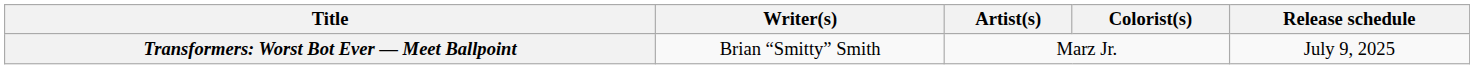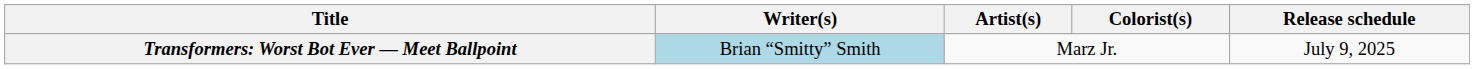(800, 48) no background -> (800, 48) lightblue background
